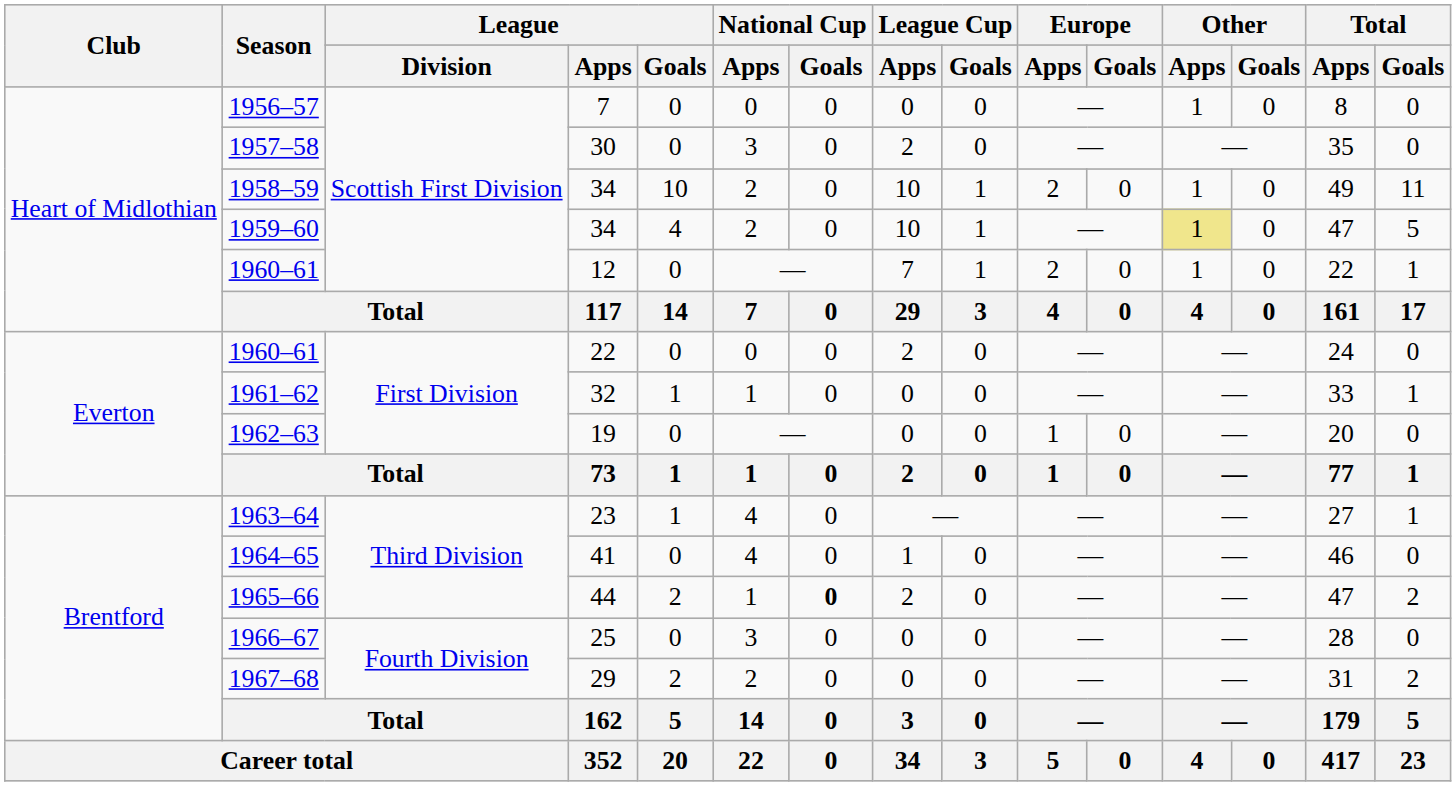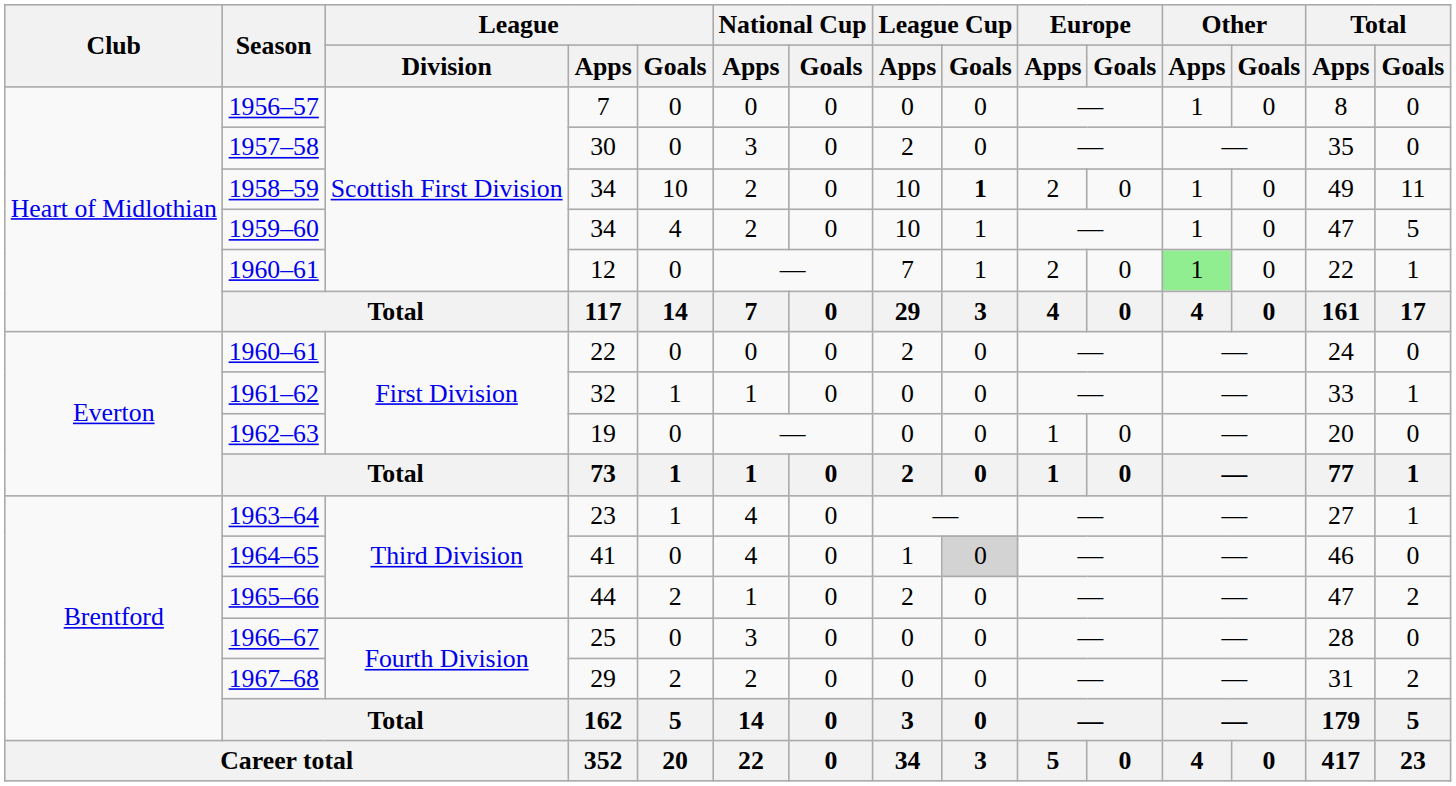(980, 188) normal -> (980, 188) bold
(1197, 229) khaki background -> (1197, 229) no background
(1197, 270) no background -> (1197, 270) lightgreen background
(980, 556) no background -> (980, 556) lightgrey background
(831, 596) bold -> (831, 596) normal
